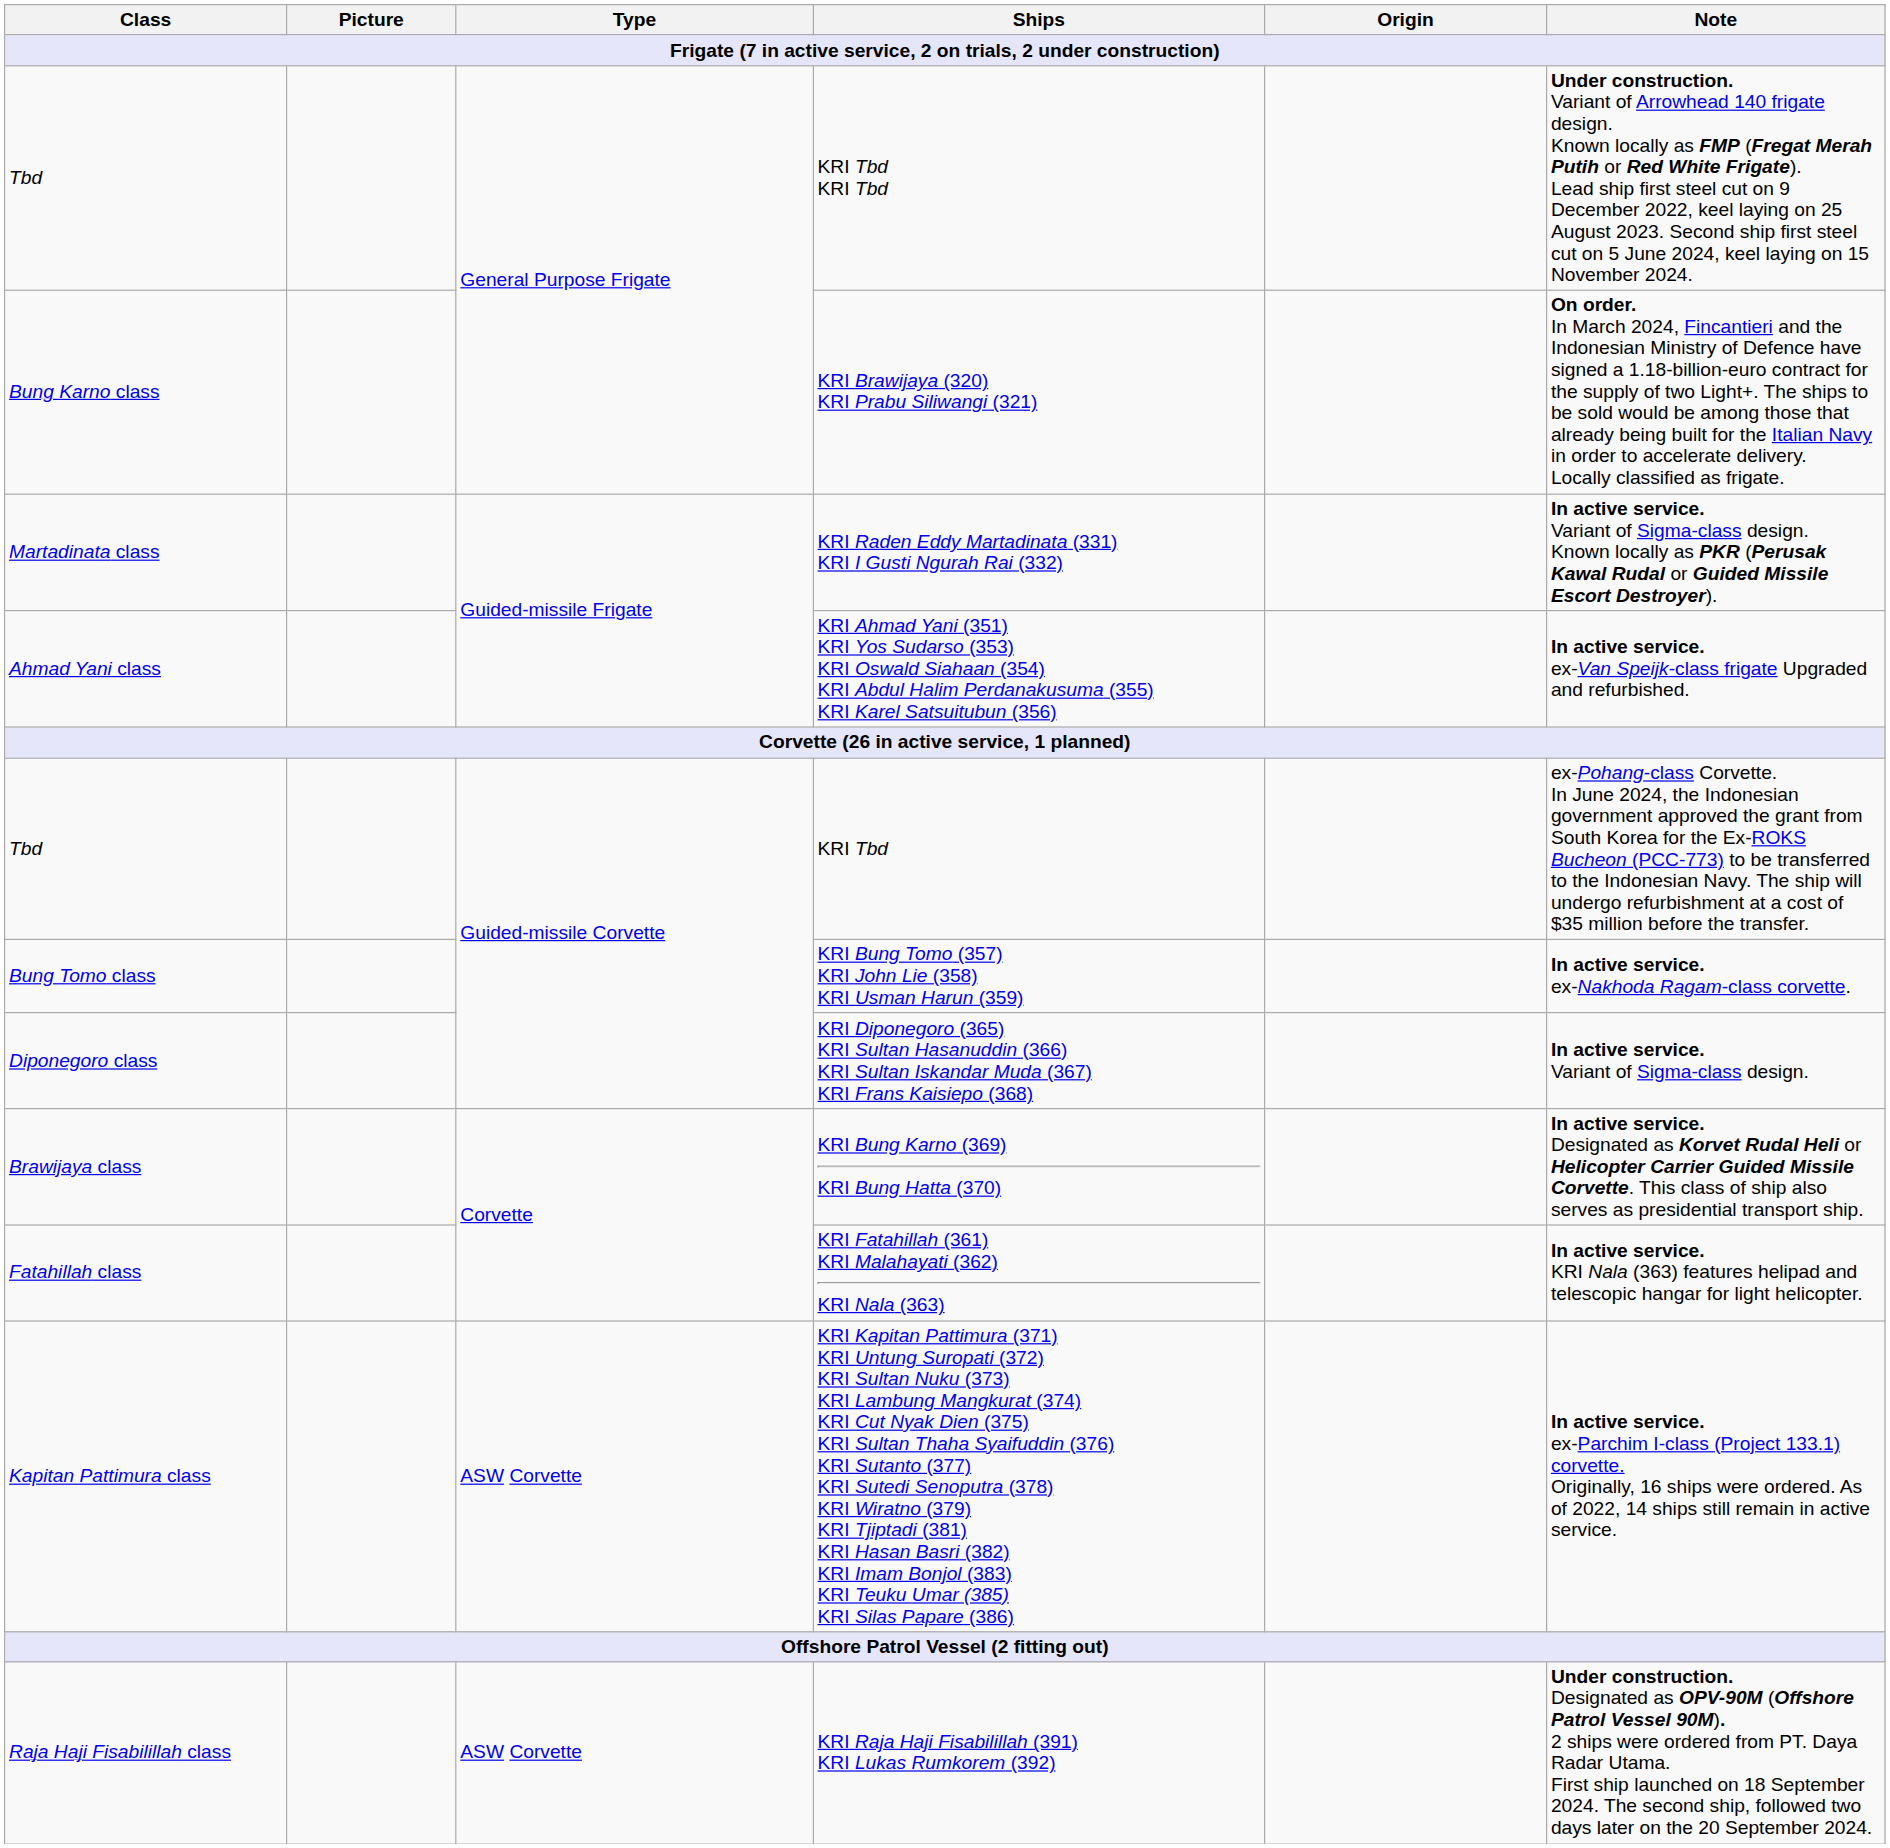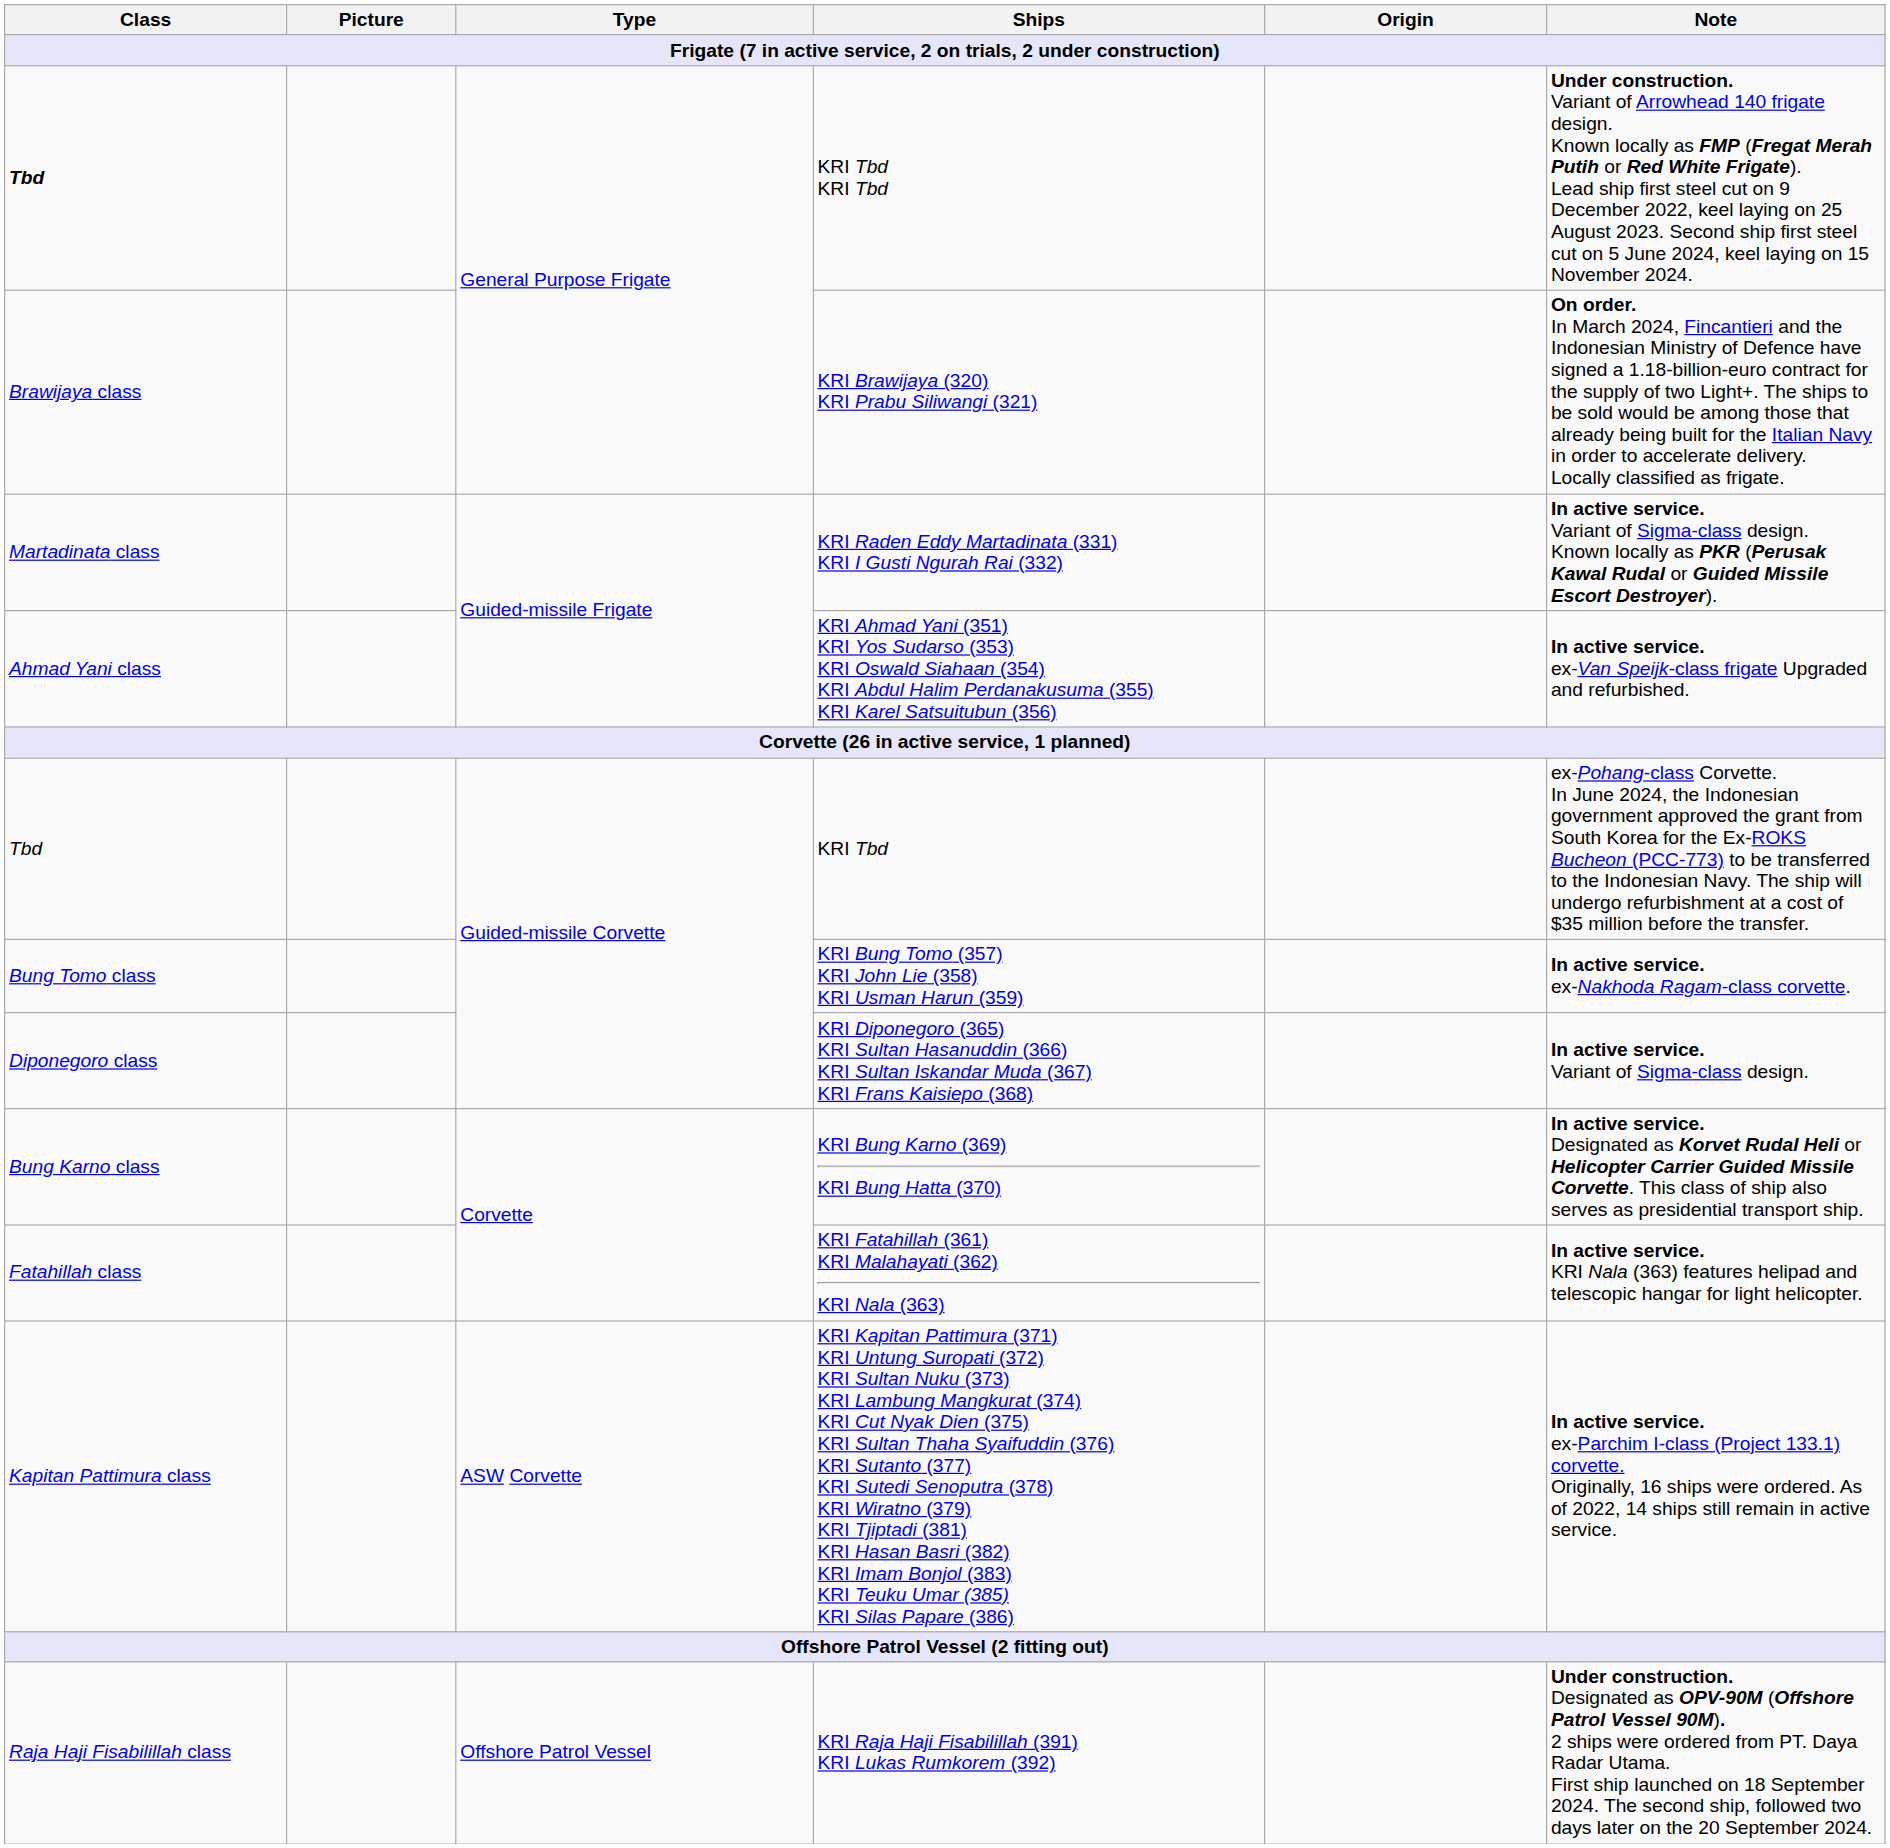(26, 177) normal -> (27, 177) bold
(84, 391) Bung Karno class -> (75, 391) Brawijaya class
(75, 1166) Brawijaya class -> (84, 1166) Bung Karno class
(521, 1752) ASW Corvette -> (556, 1752) Offshore Patrol Vessel
